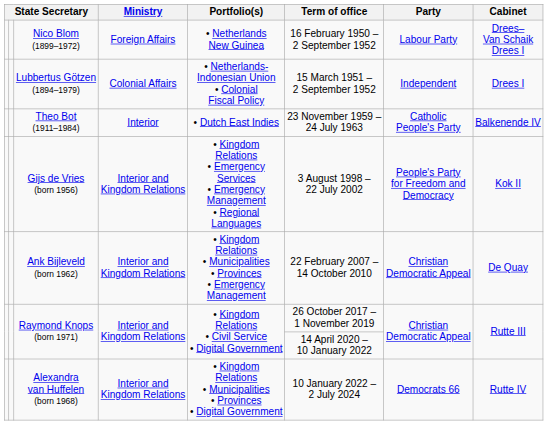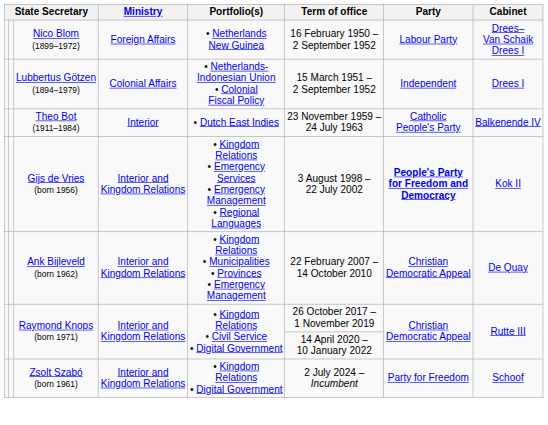(428, 184) normal -> (428, 184) bold
- row: (56, 389)
+ row: (56, 378)
